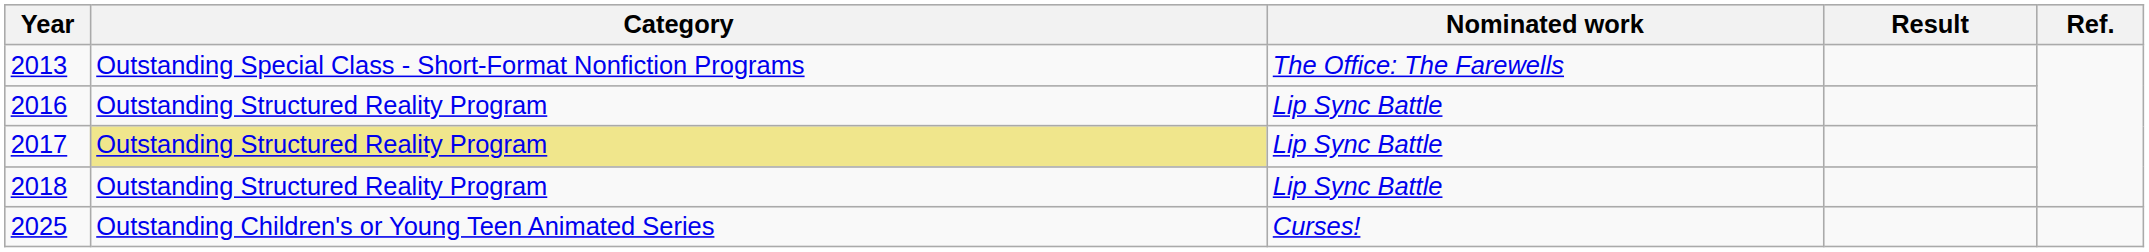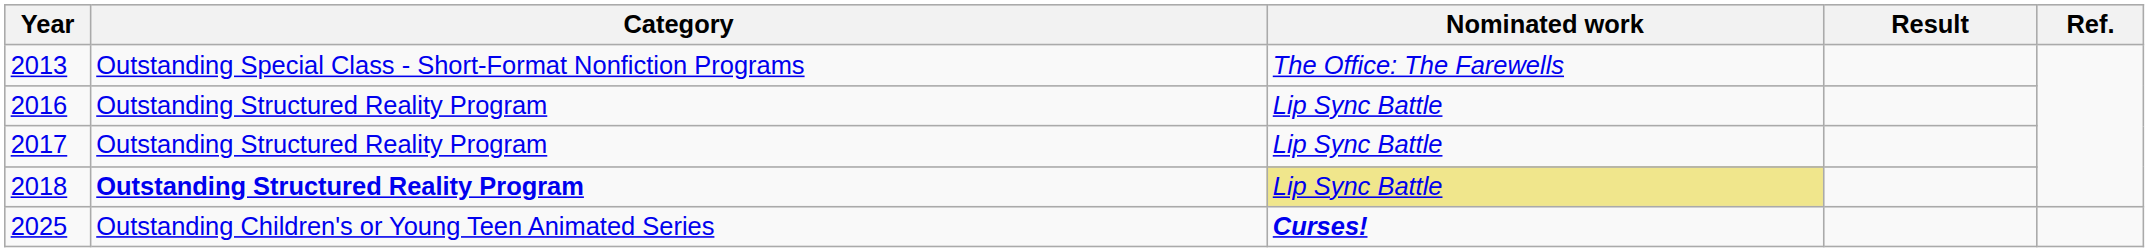(322, 145) khaki background -> (322, 145) no background
(322, 186) normal -> (340, 186) bold
(1358, 186) no background -> (1358, 186) khaki background
(1317, 226) normal -> (1320, 226) bold
